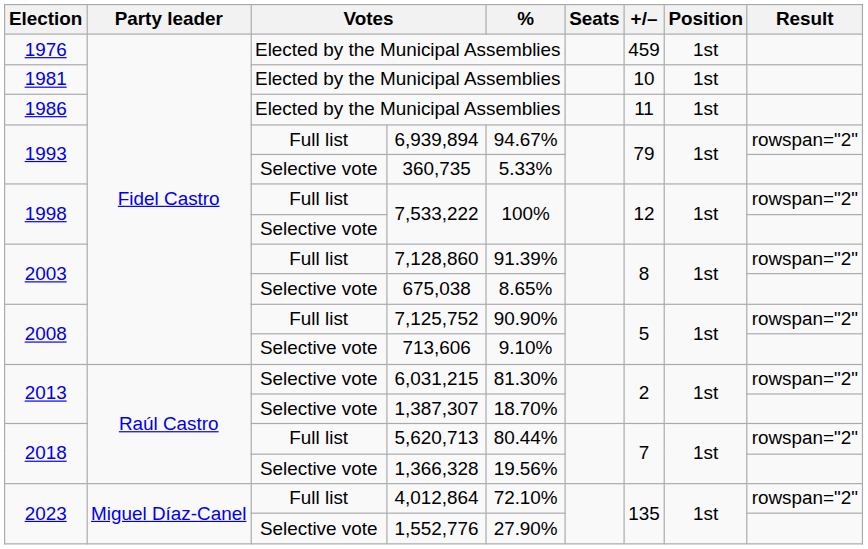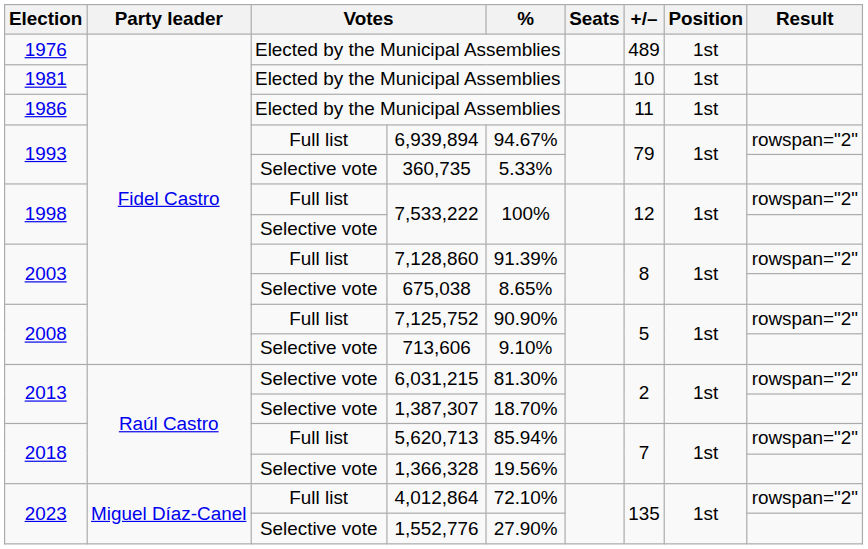(644, 49) 459 -> (644, 49) 489
(526, 438) 80.44% -> (526, 438) 85.94%
